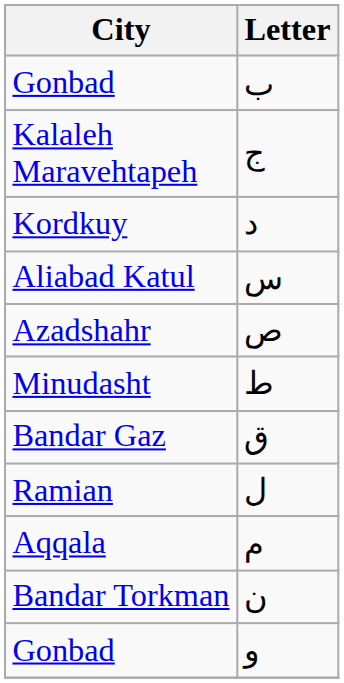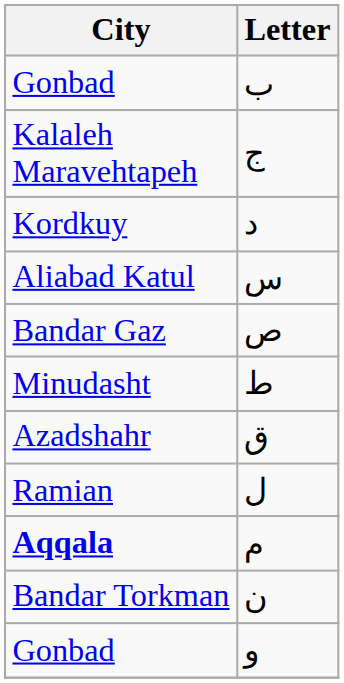(82, 329) Azadshahr -> (89, 329) Bandar Gaz
(89, 436) Bandar Gaz -> (82, 436) Azadshahr
(59, 542) normal -> (63, 542) bold
